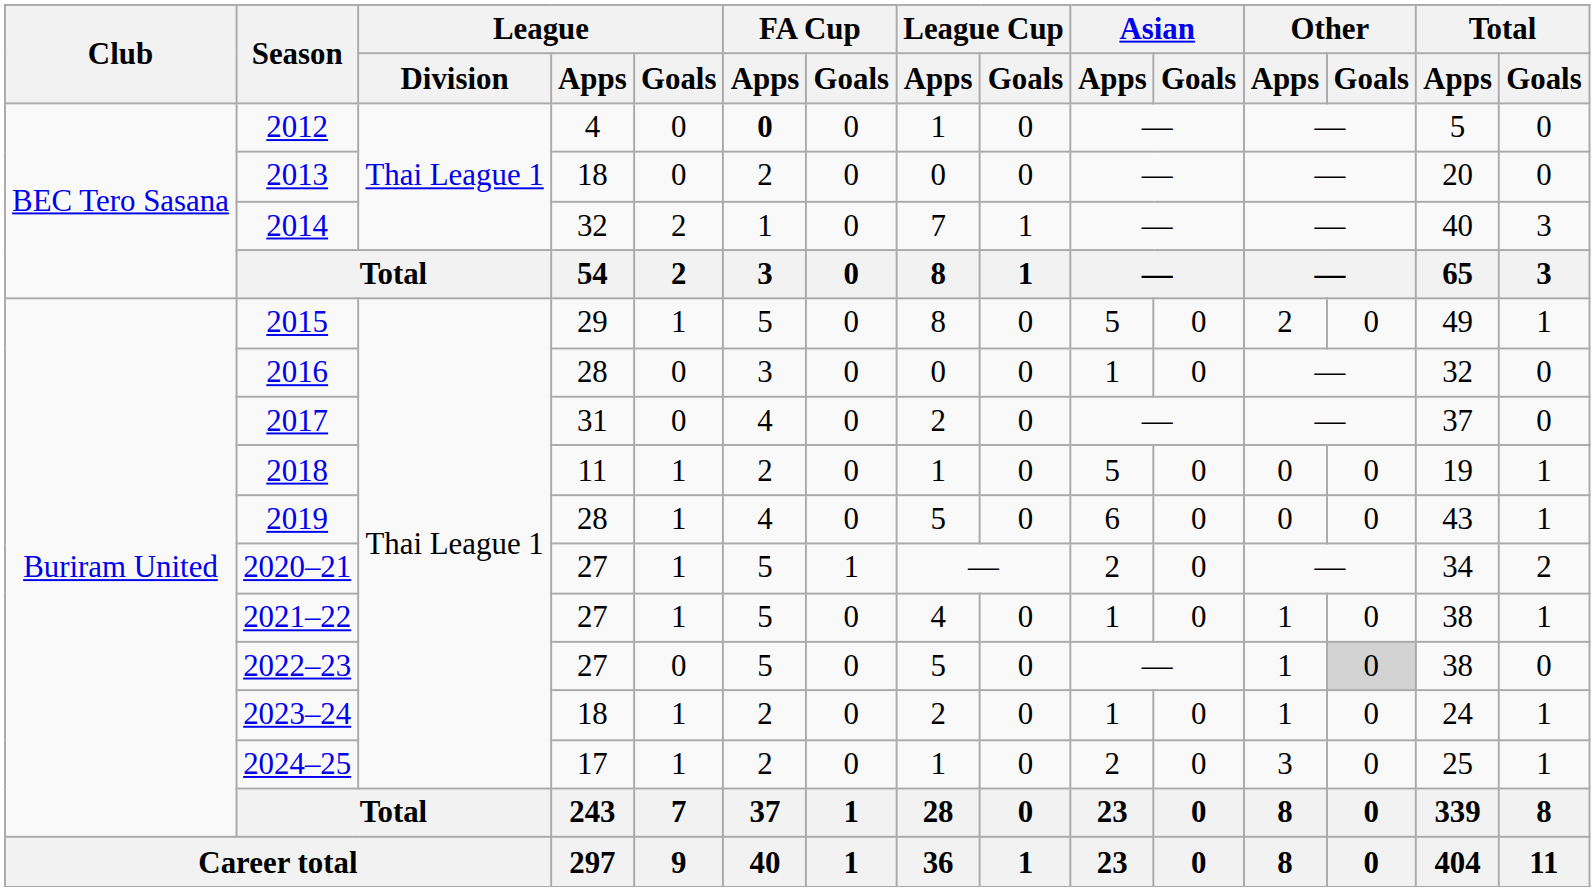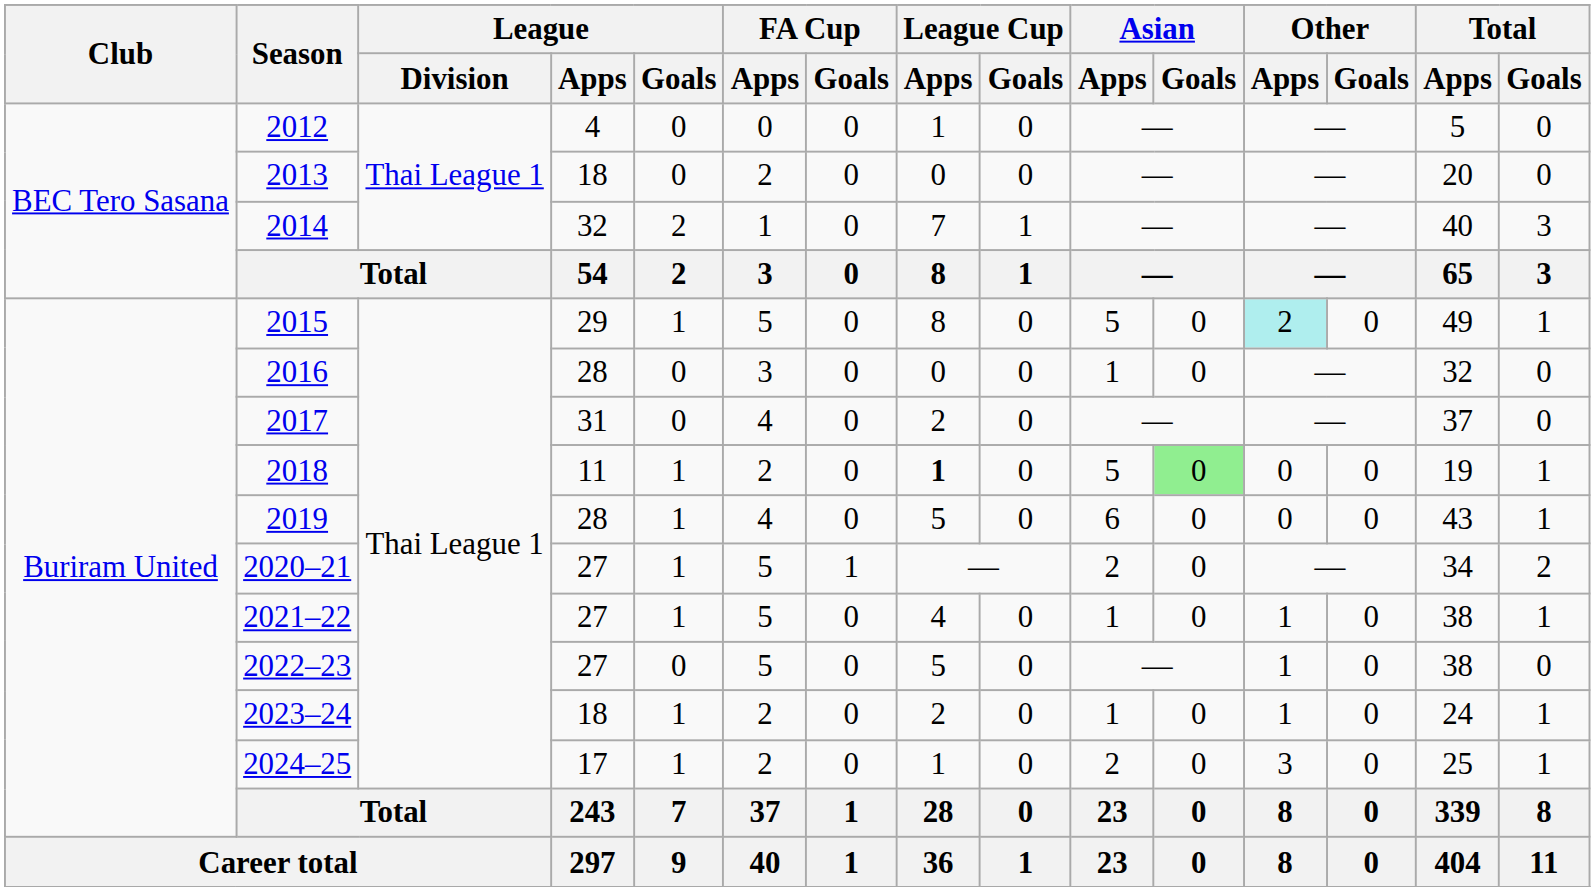(765, 126) bold -> (765, 126) normal
(1285, 322) no background -> (1285, 322) paleturquoise background
(938, 469) normal -> (938, 469) bold
(1199, 469) no background -> (1199, 469) lightgreen background
(1371, 665) lightgrey background -> (1371, 665) no background
